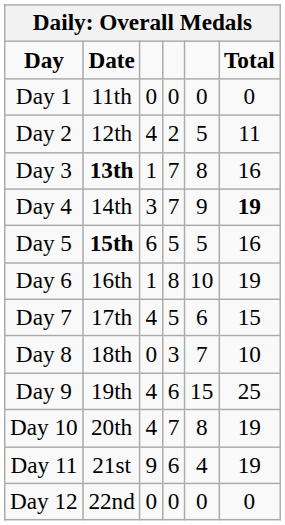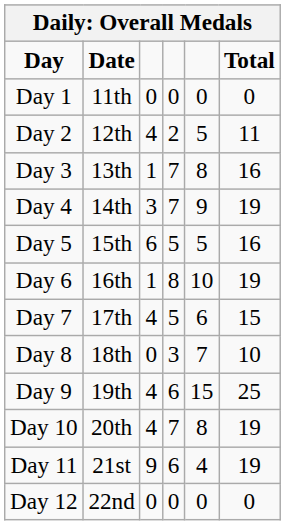(112, 170) bold -> (112, 170) normal
(249, 207) bold -> (249, 207) normal
(112, 243) bold -> (112, 243) normal
